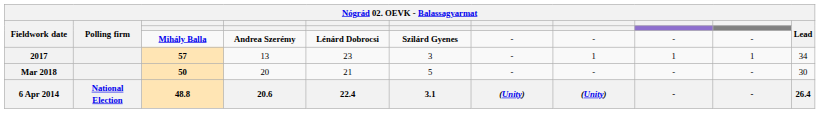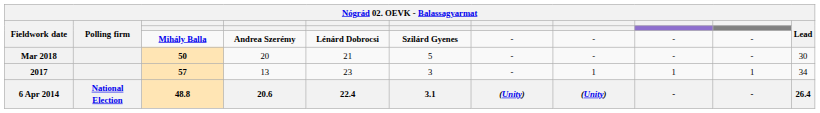rows swapped: (39, 72) <-> (39, 55)
